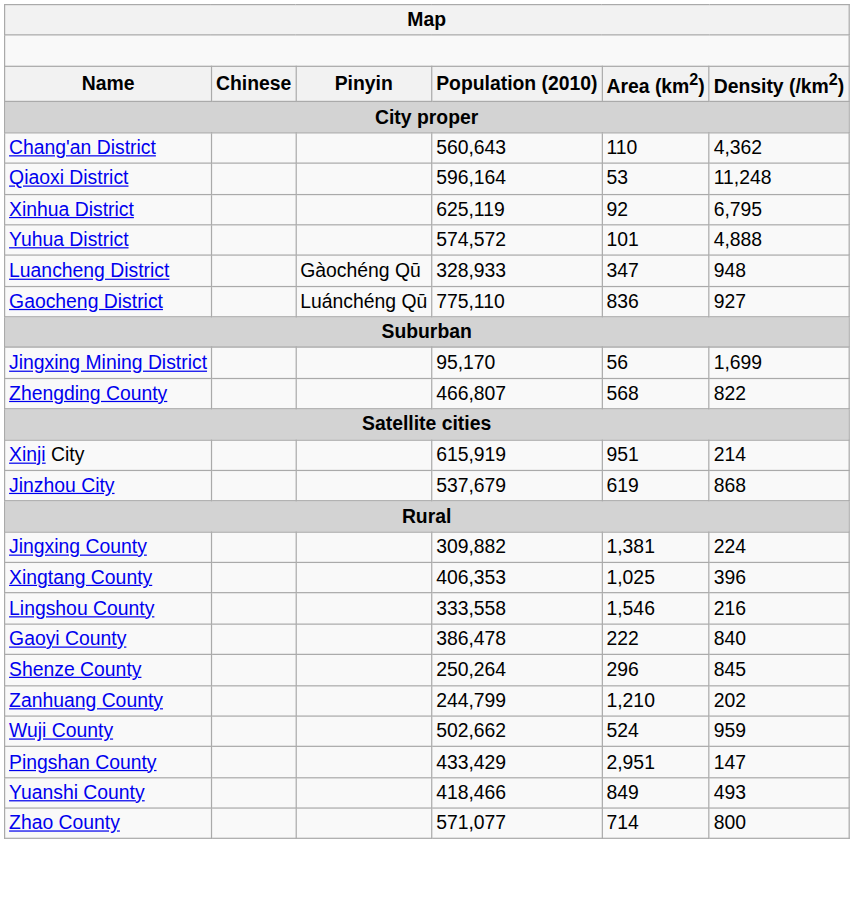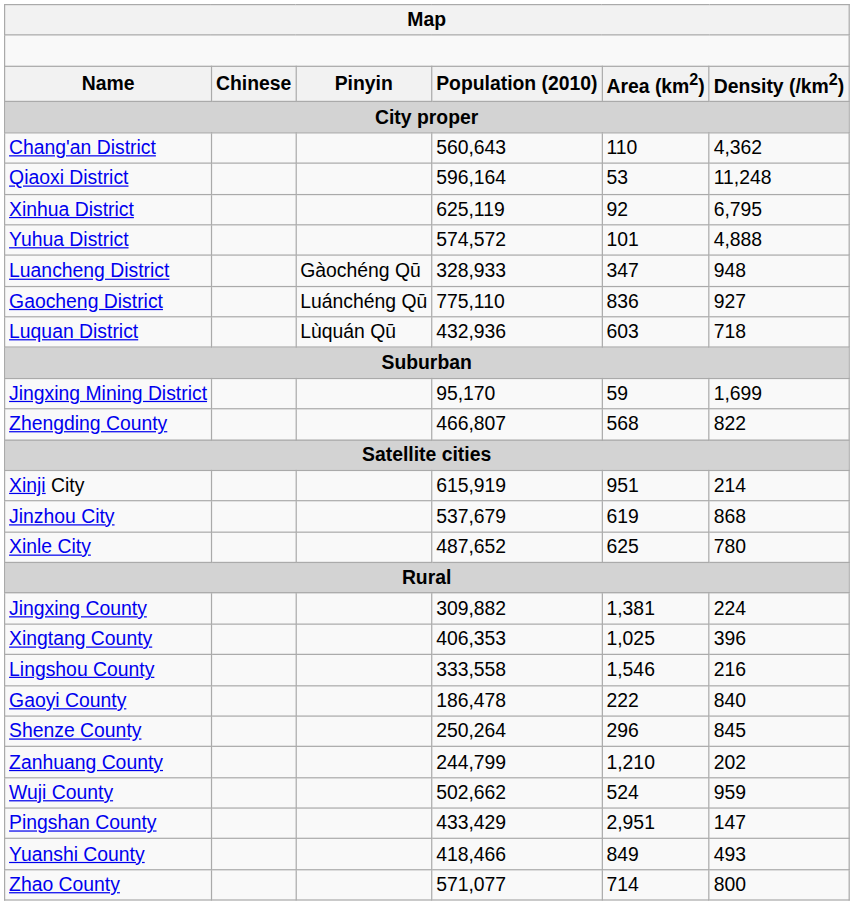+ row: (74, 332)
(617, 362) 56 -> (617, 393) 59
+ row: (50, 547)
(471, 639) 386,478 -> (471, 700) 186,478
